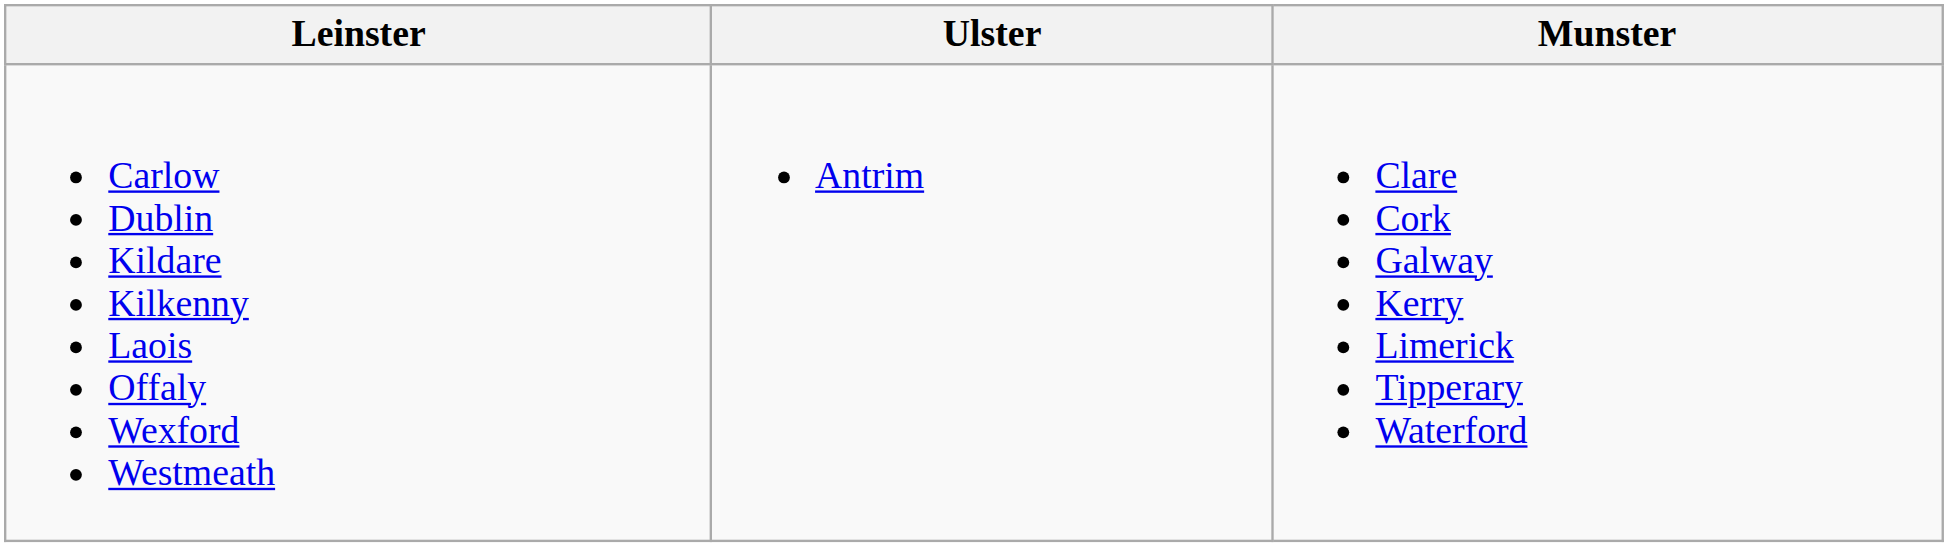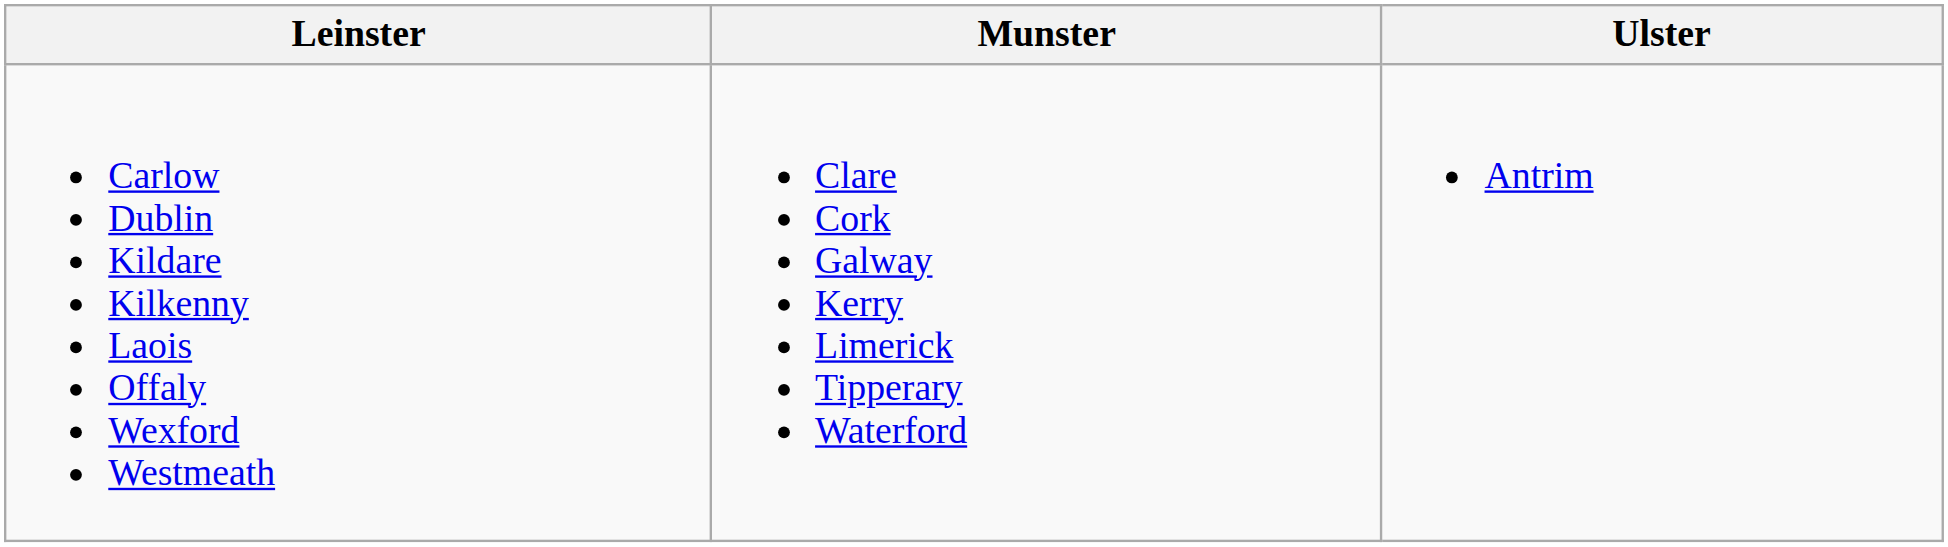columns swapped: (1607, 34) <-> (992, 34)
